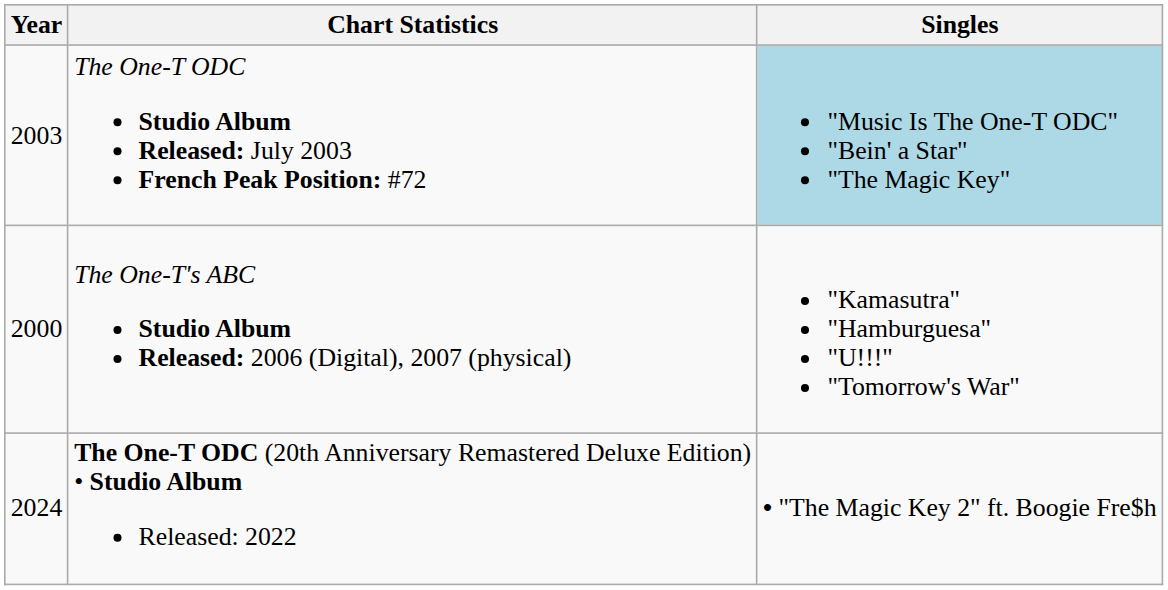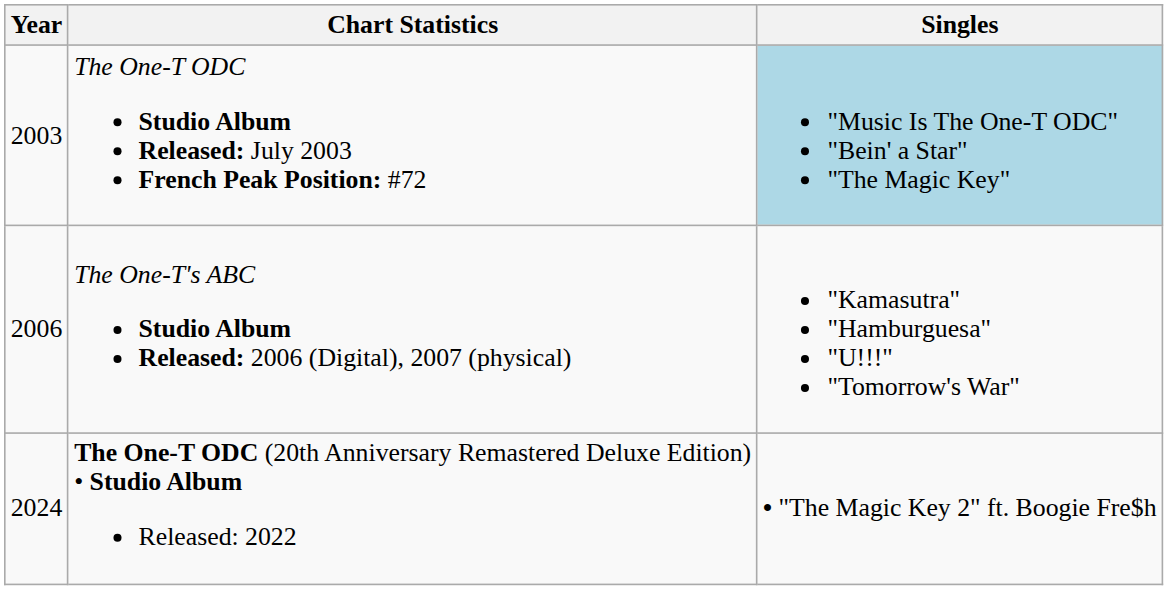(37, 328) 2000 -> (37, 328) 2006
